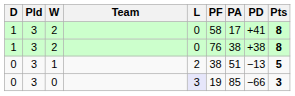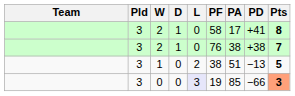columns swapped: (126, 13) <-> (14, 13)
(279, 47) 8 -> (279, 47) 7
(279, 82) no background -> (279, 82) lightsalmon background
